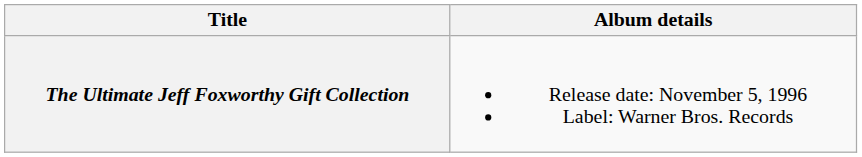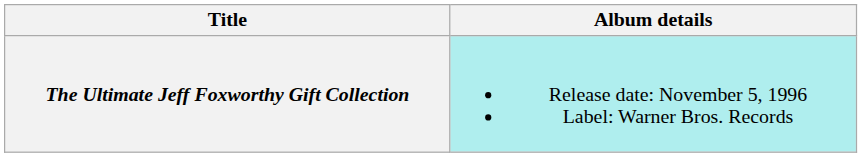(653, 105) no background -> (653, 105) paleturquoise background
